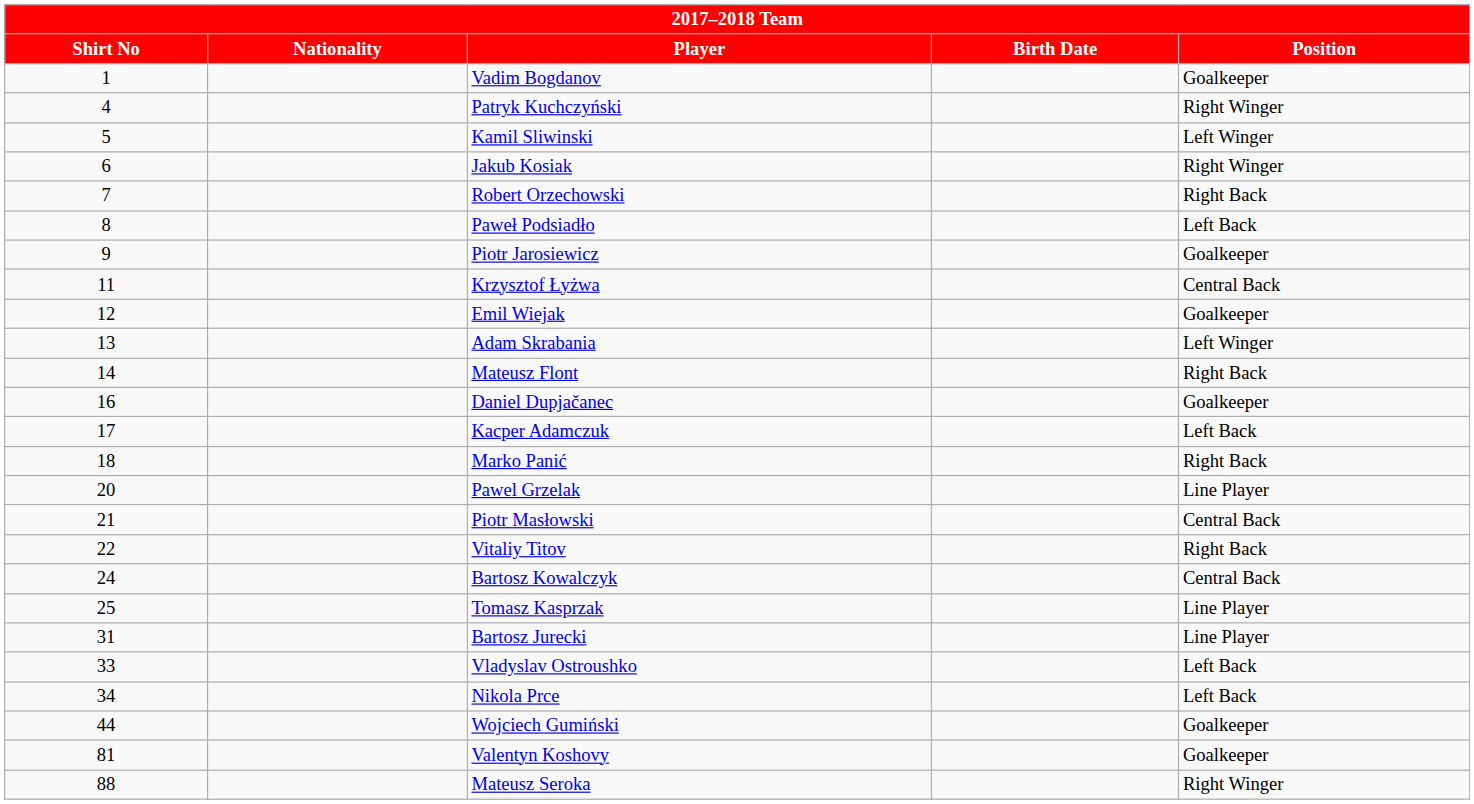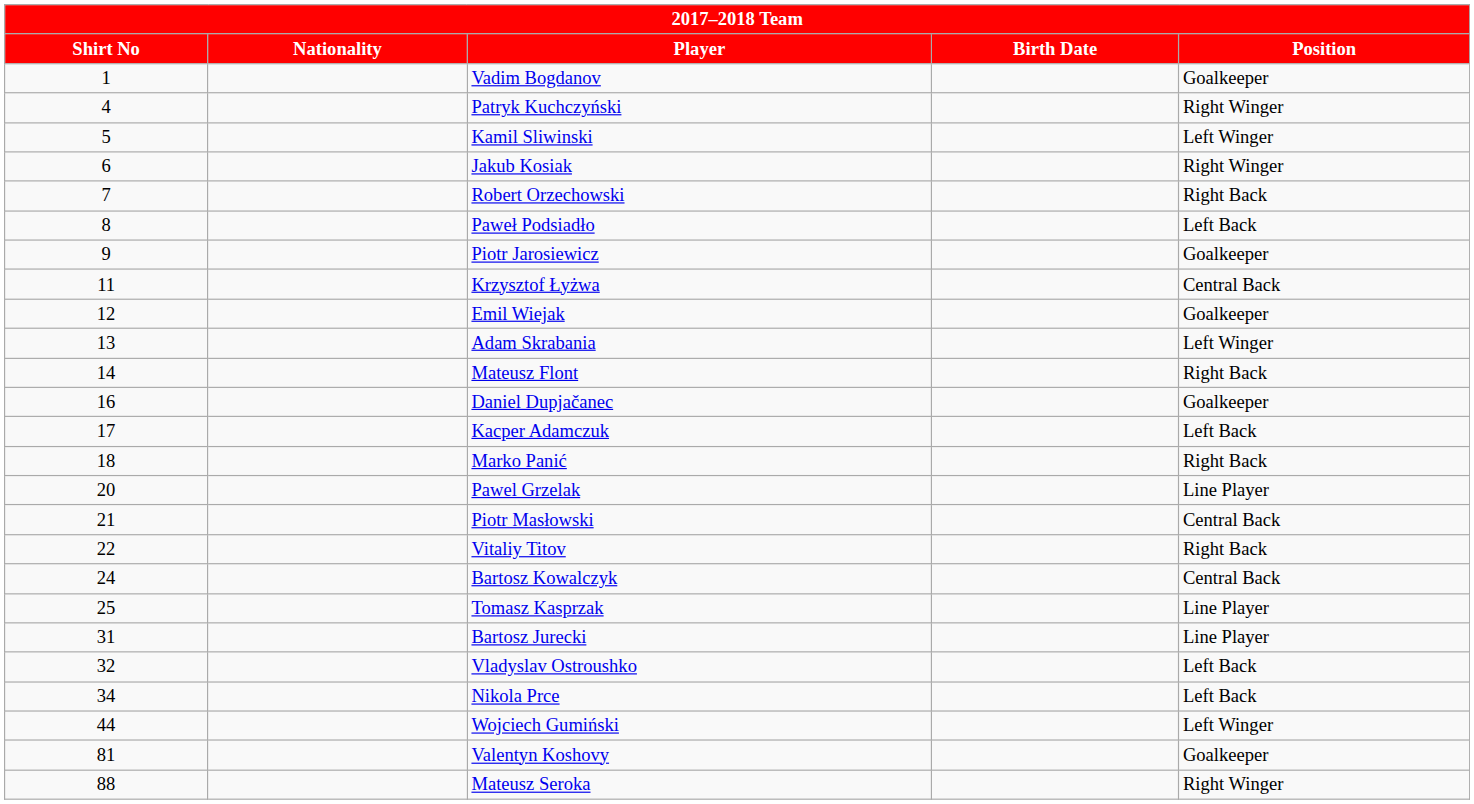(106, 666) 33 -> (106, 666) 32
(1226, 725) Goalkeeper -> (1228, 725) Left Winger
